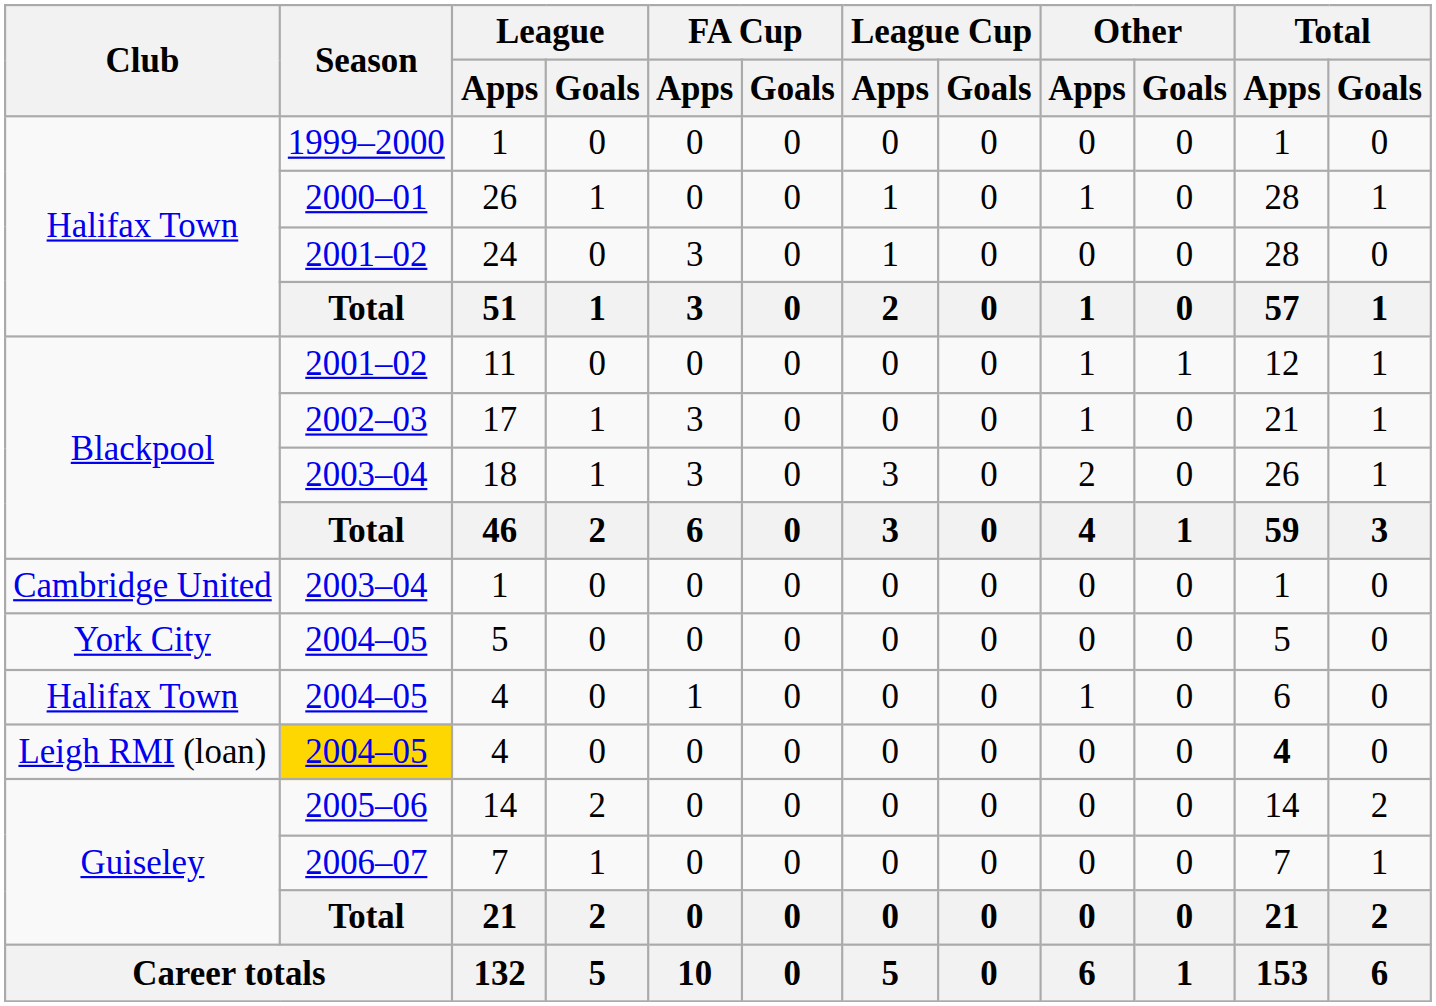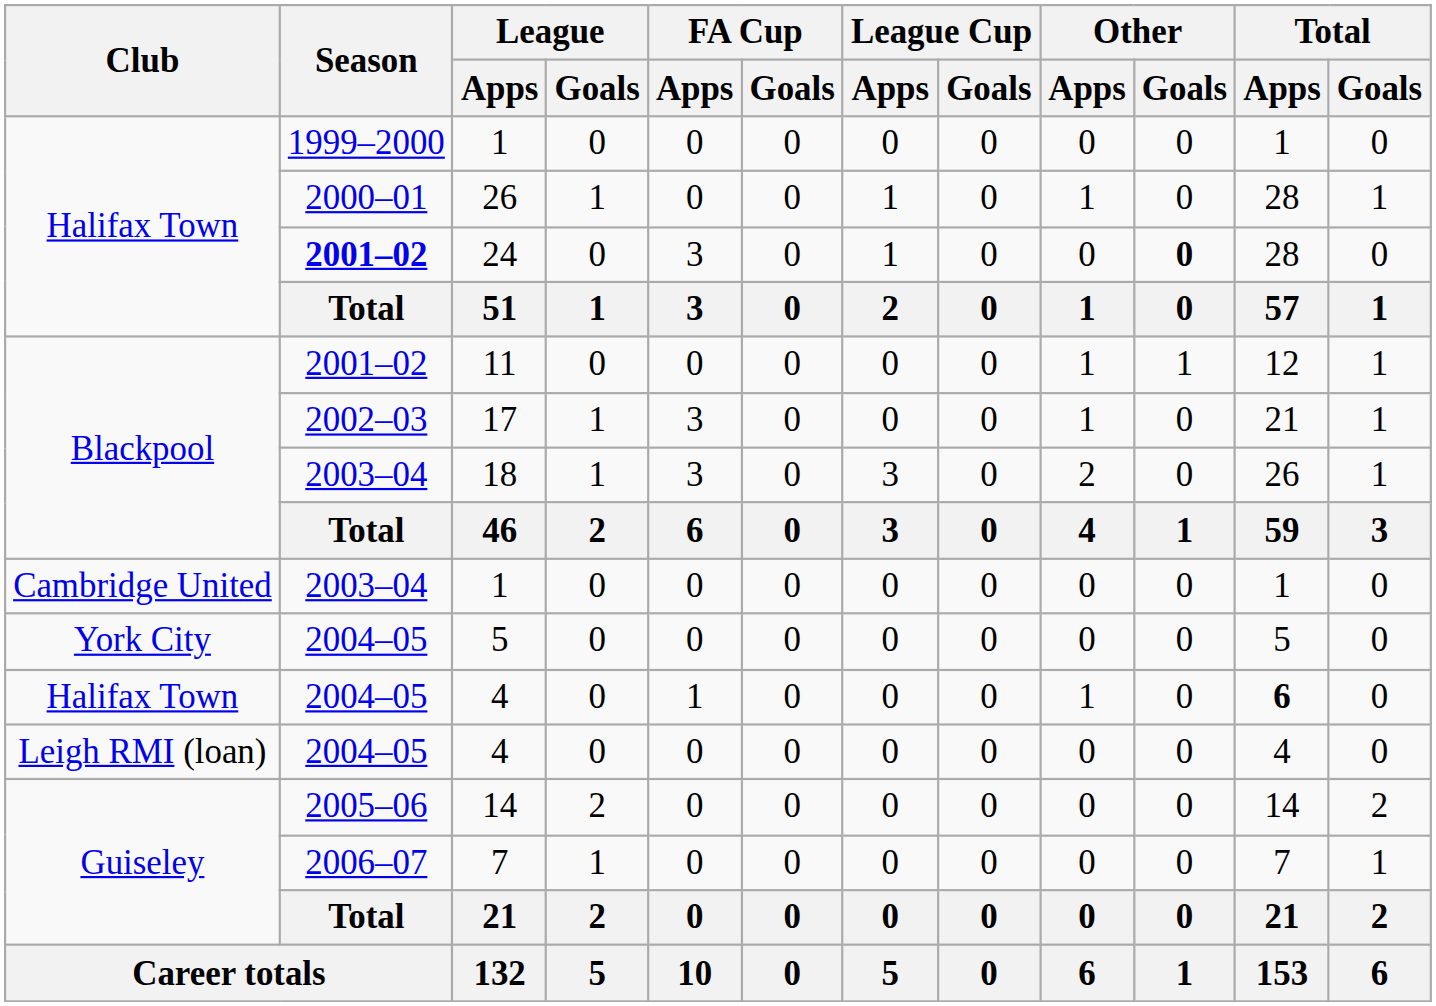(366, 253) normal -> (366, 253) bold
(1184, 253) normal -> (1184, 253) bold
(1282, 695) normal -> (1282, 695) bold
(366, 751) gold background -> (366, 751) no background
(1282, 751) bold -> (1282, 751) normal
